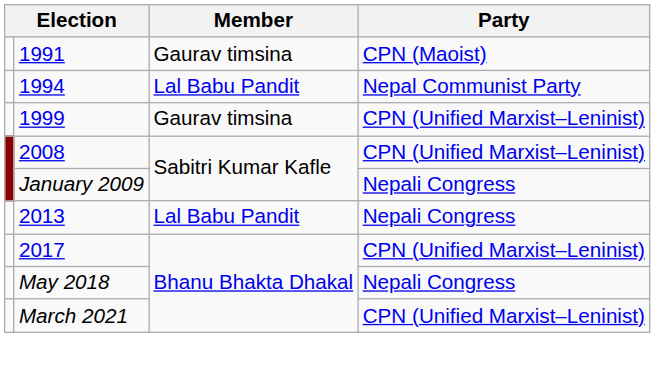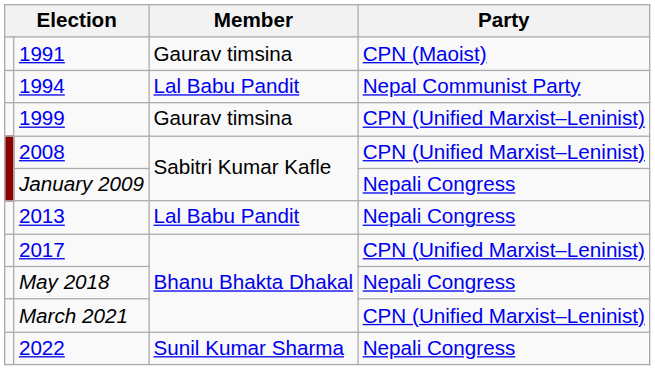+ row: (42, 348)
